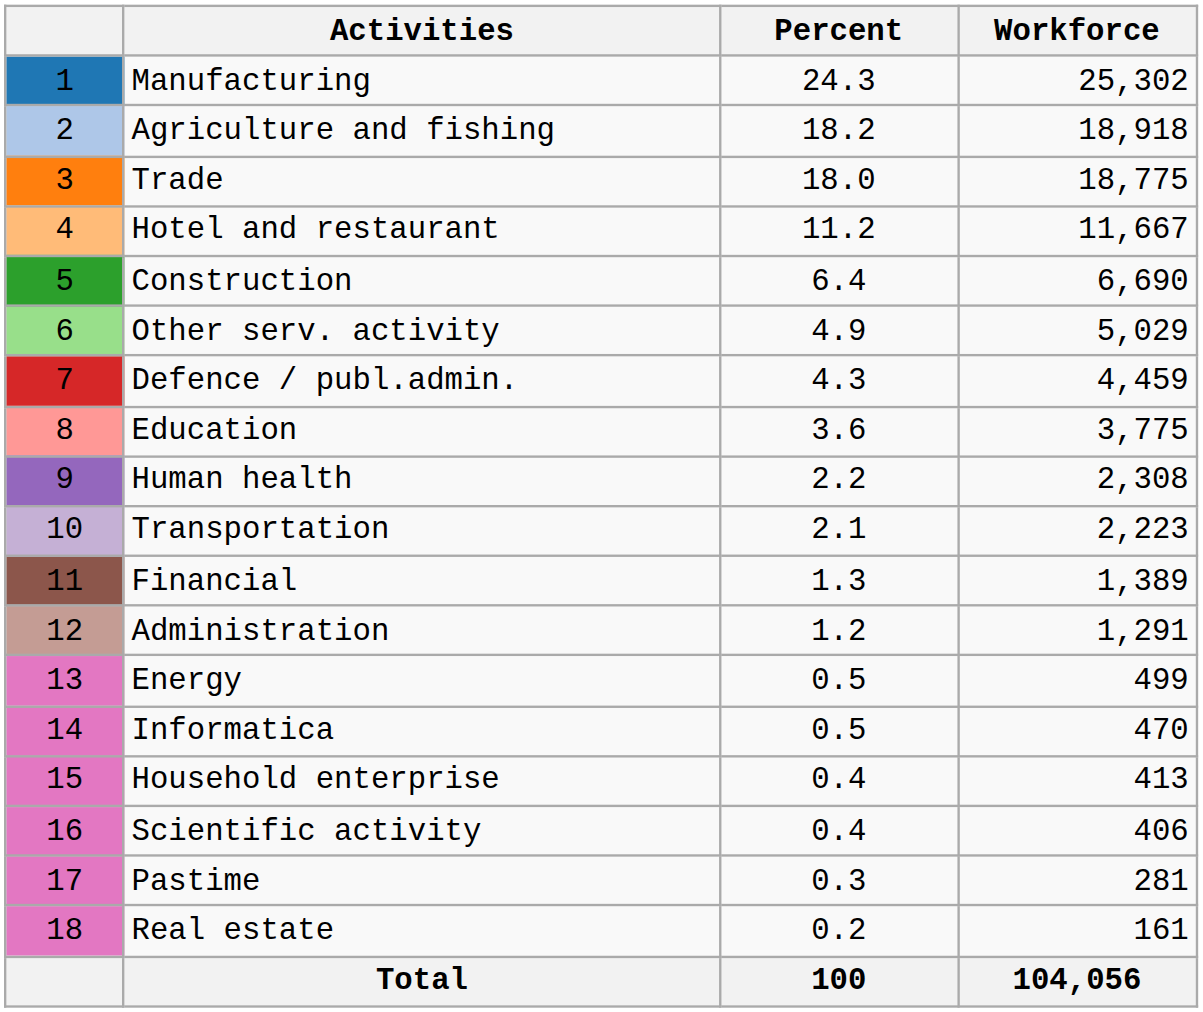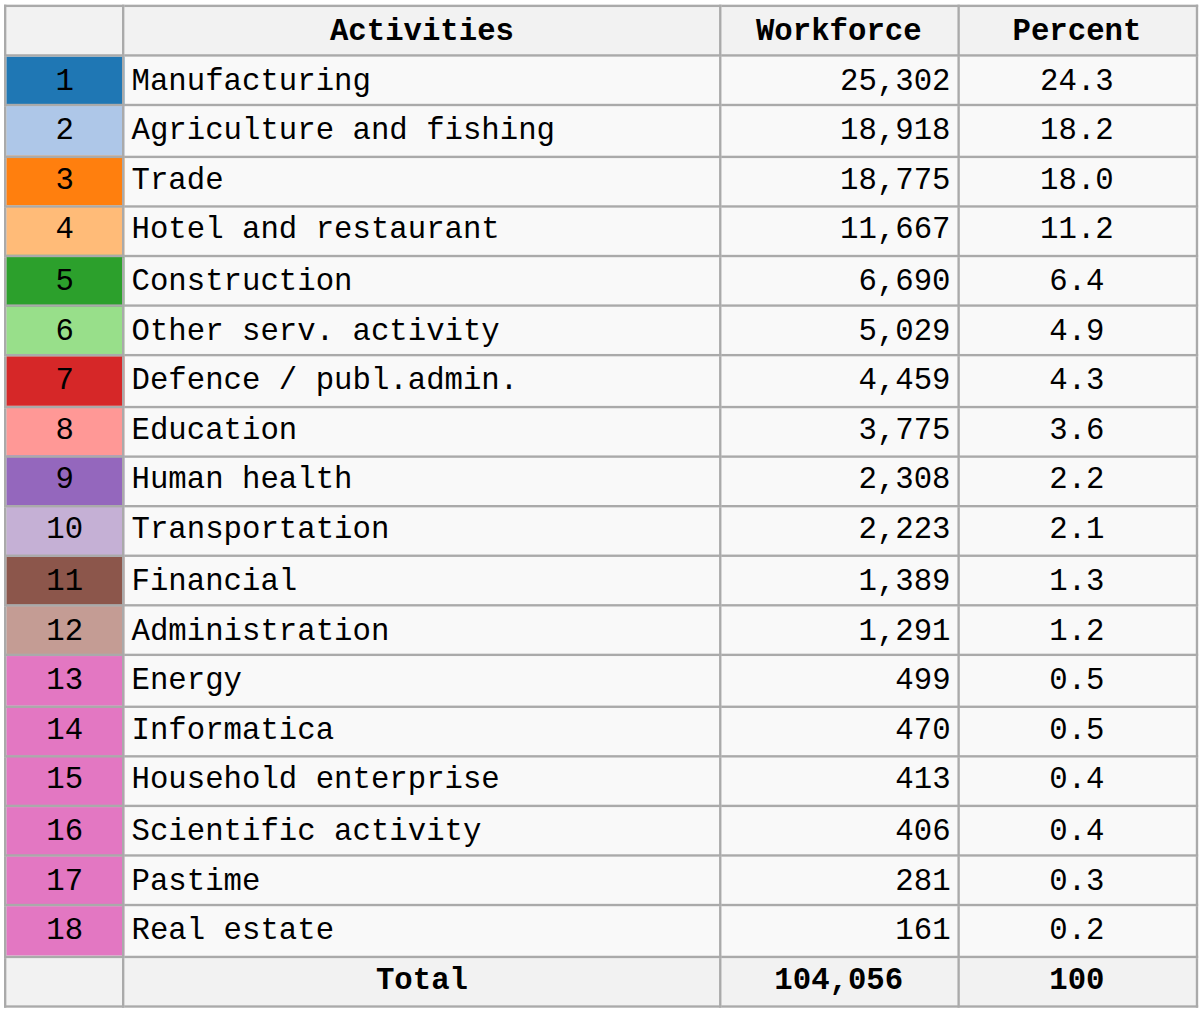columns swapped: (1077, 31) <-> (839, 31)
